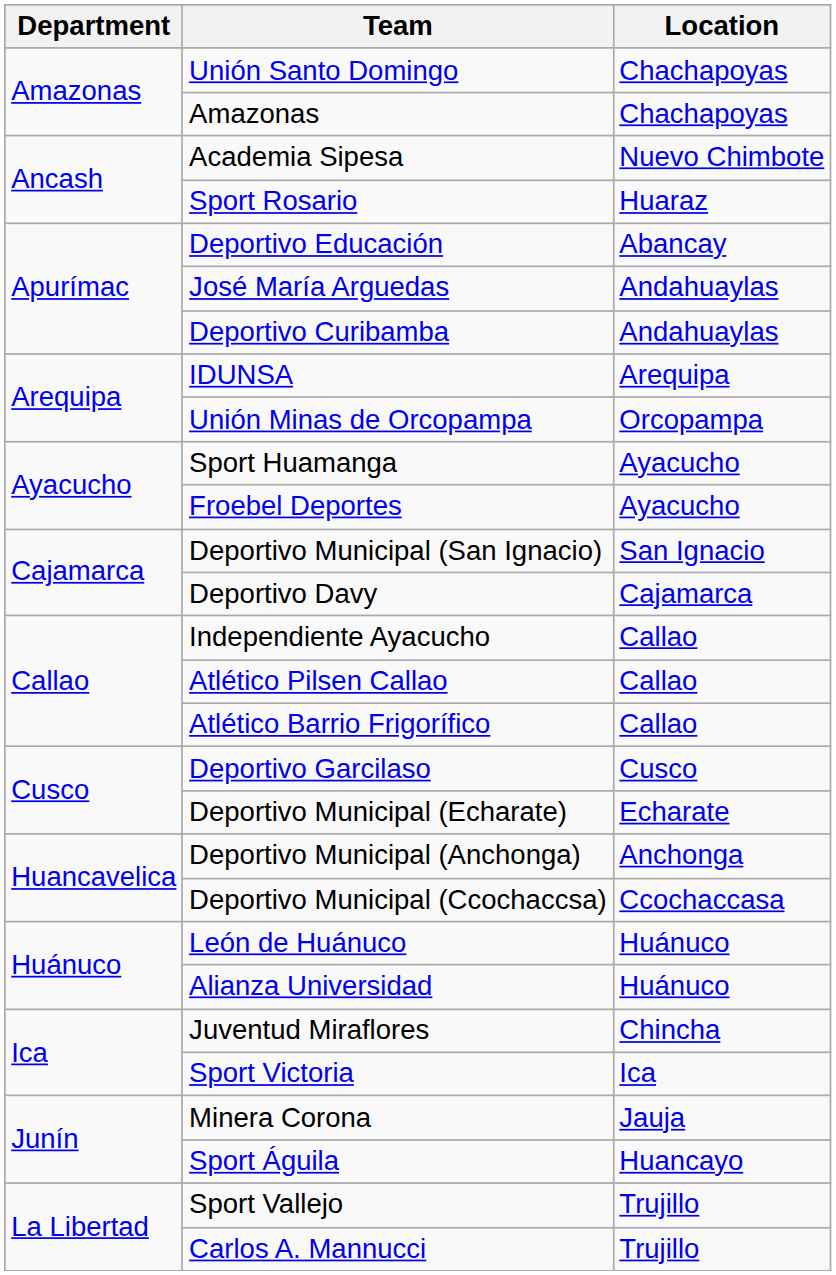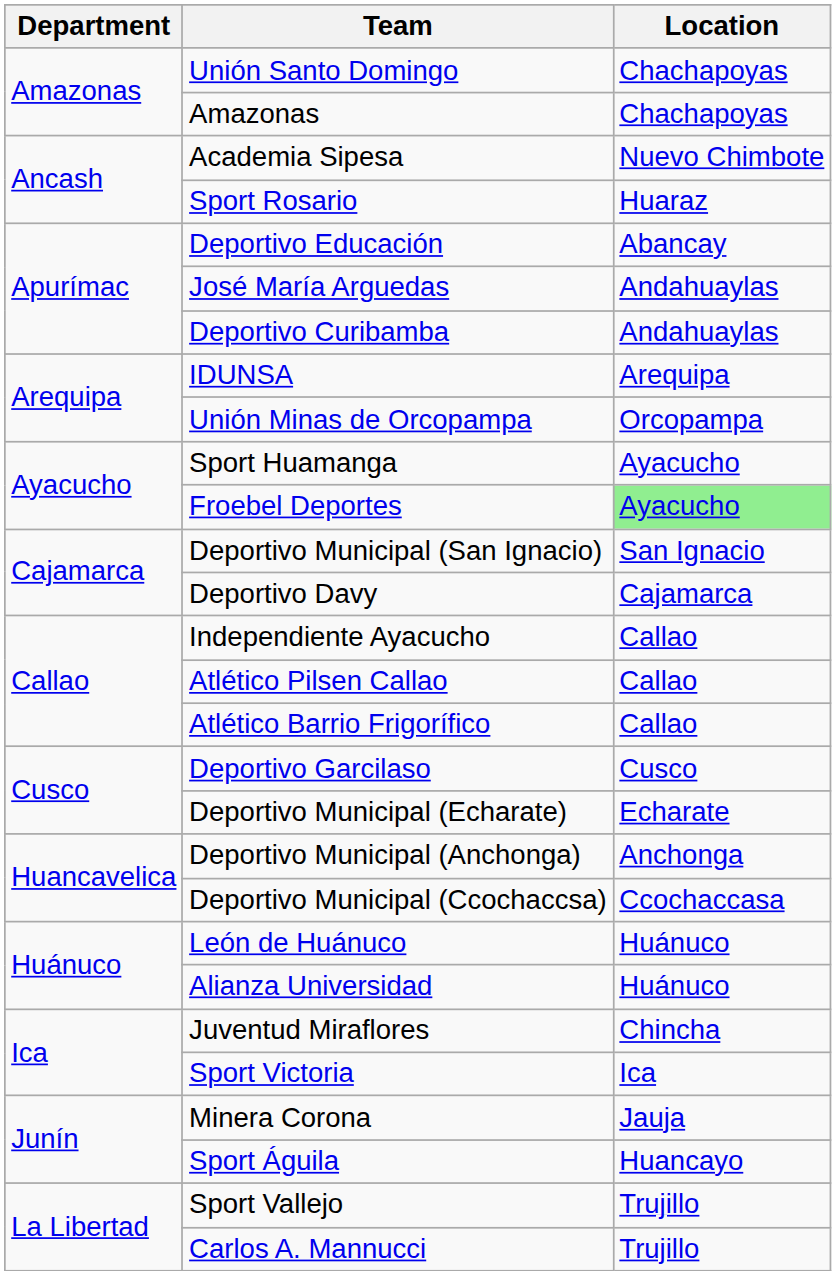(680, 506) no background -> (680, 506) lightgreen background
